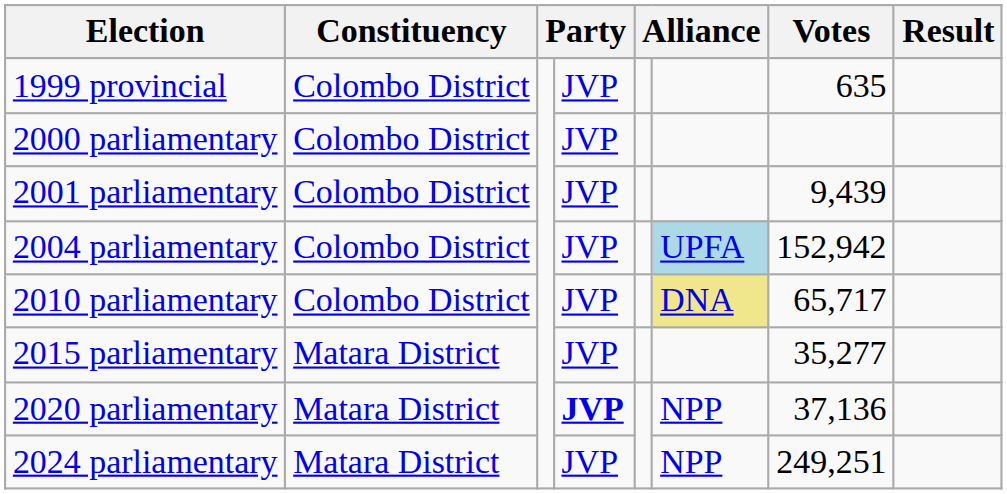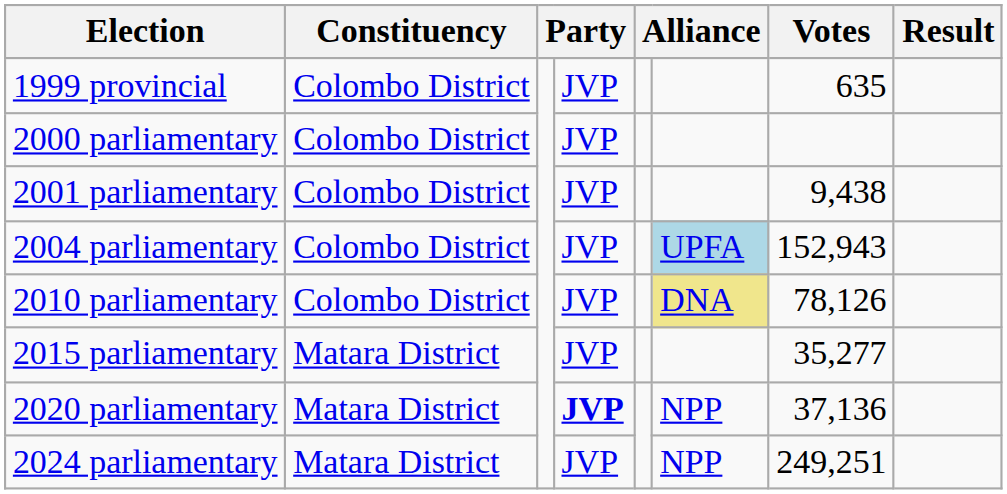(848, 192) 9,439 -> (848, 192) 9,438
(831, 246) 152,942 -> (831, 246) 152,943
(840, 300) 65,717 -> (840, 300) 78,126
